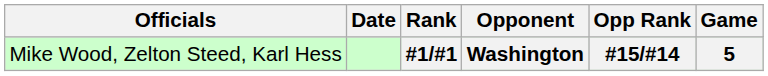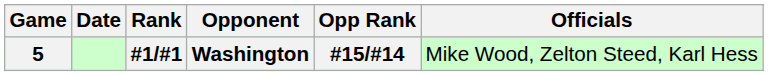columns swapped: (729, 20) <-> (176, 20)
